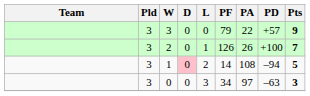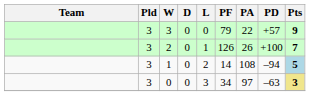(187, 64) pink background -> (187, 64) no background
(295, 64) no background -> (295, 64) lightblue background
(295, 82) no background -> (295, 82) khaki background
